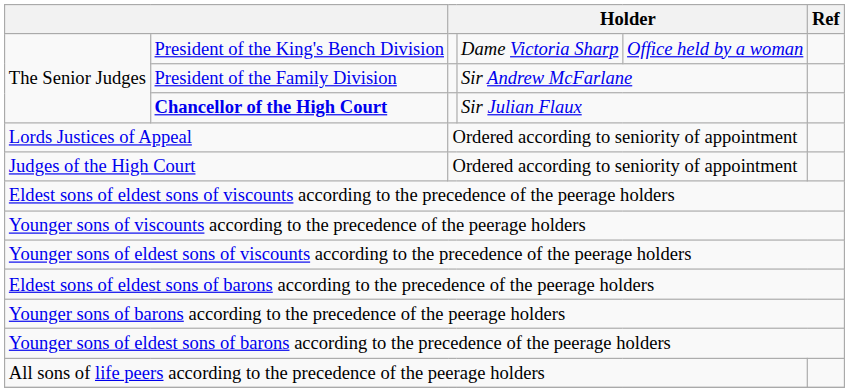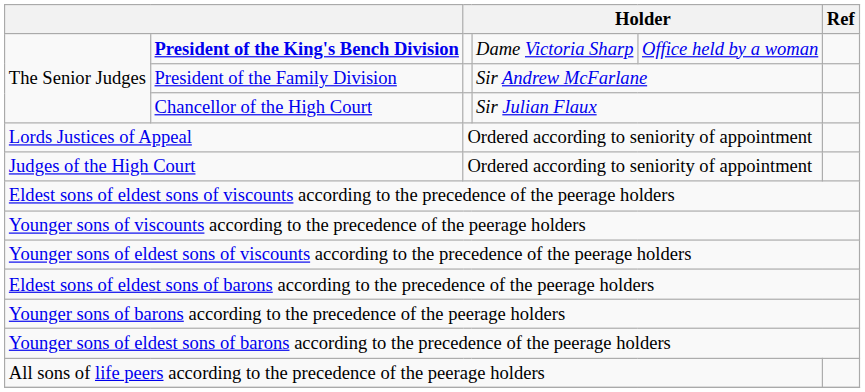(299, 48) normal -> (307, 48) bold
(271, 107) bold -> (263, 107) normal
